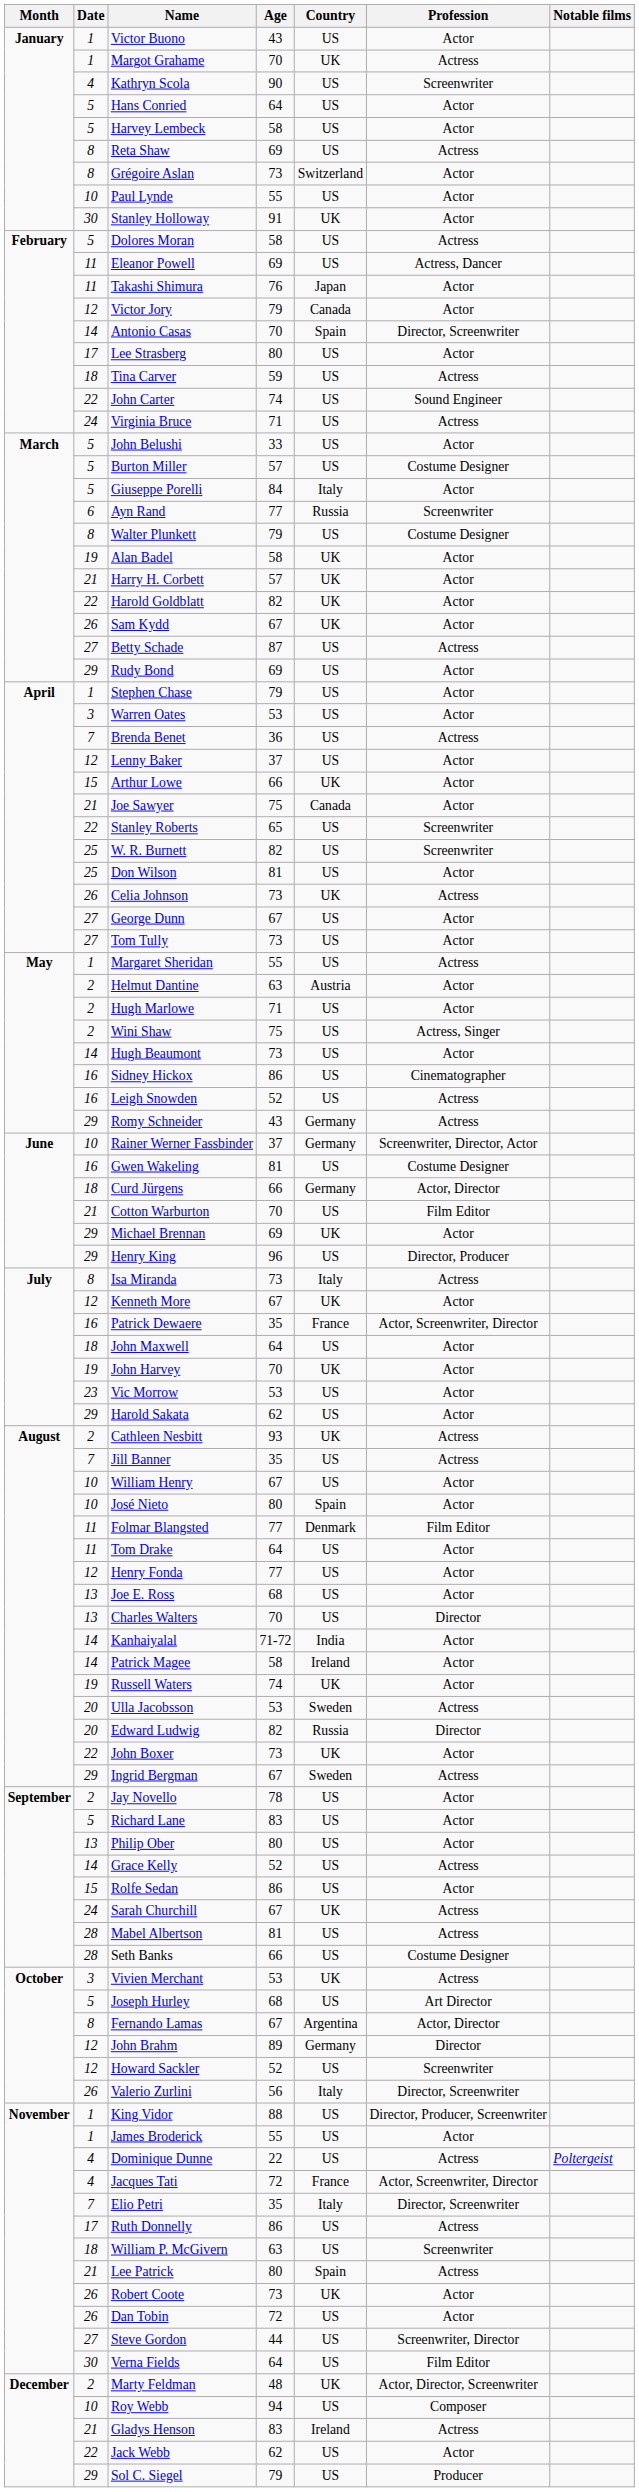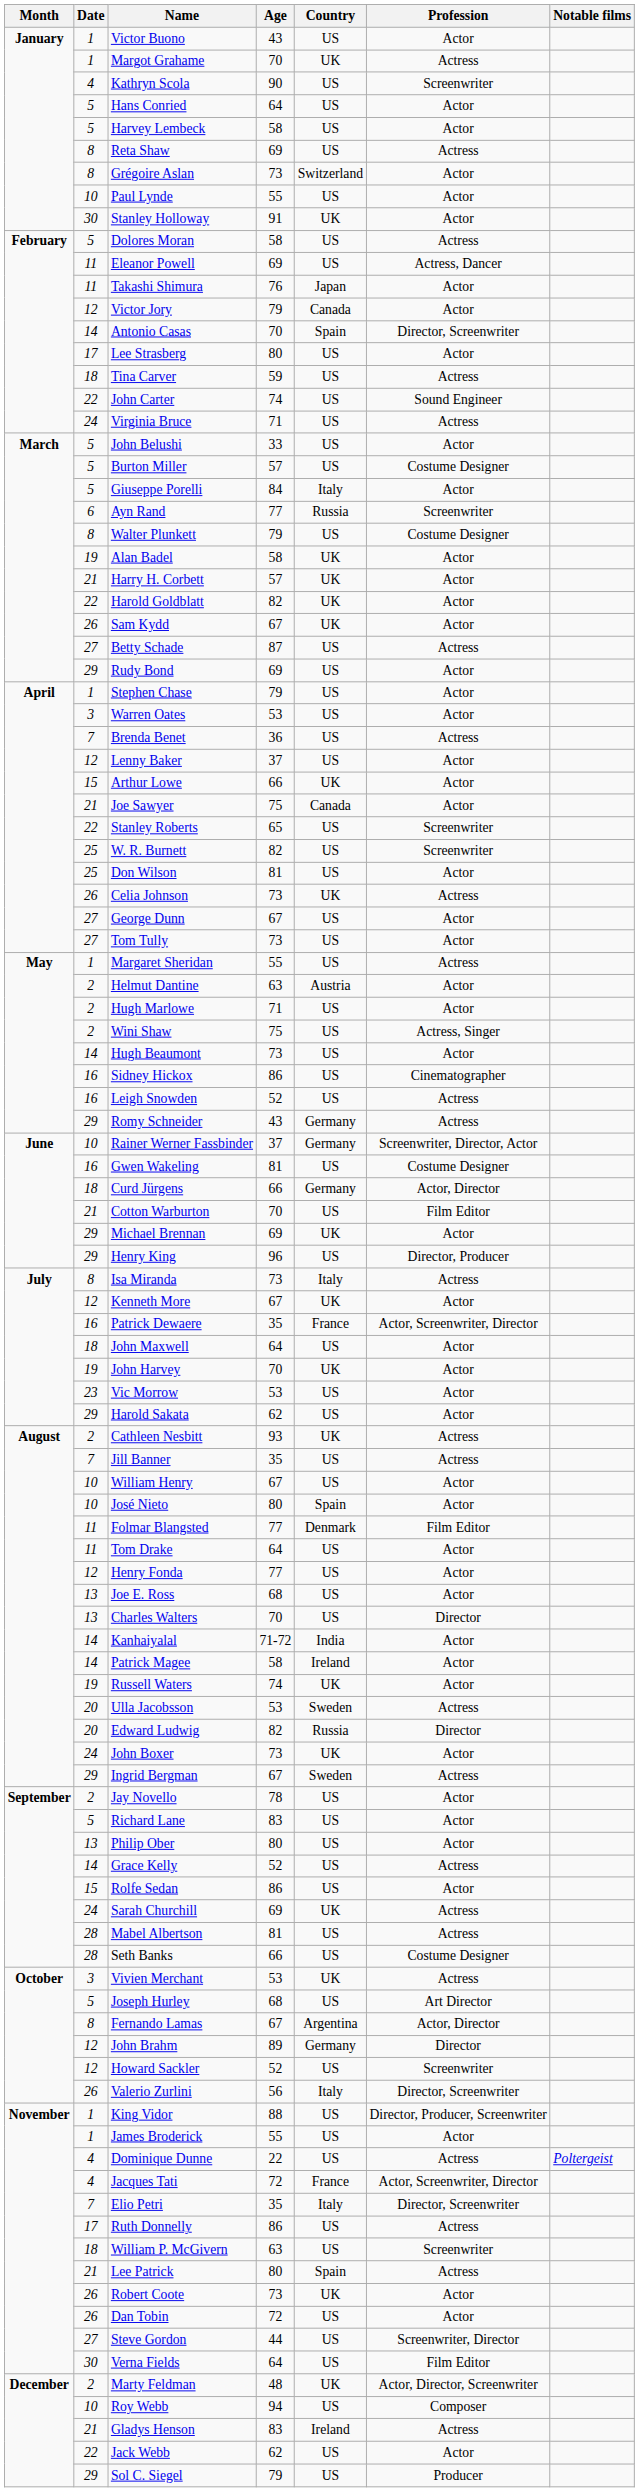(91, 1753) 22 -> (91, 1753) 24
(275, 1911) 67 -> (275, 1911) 69
